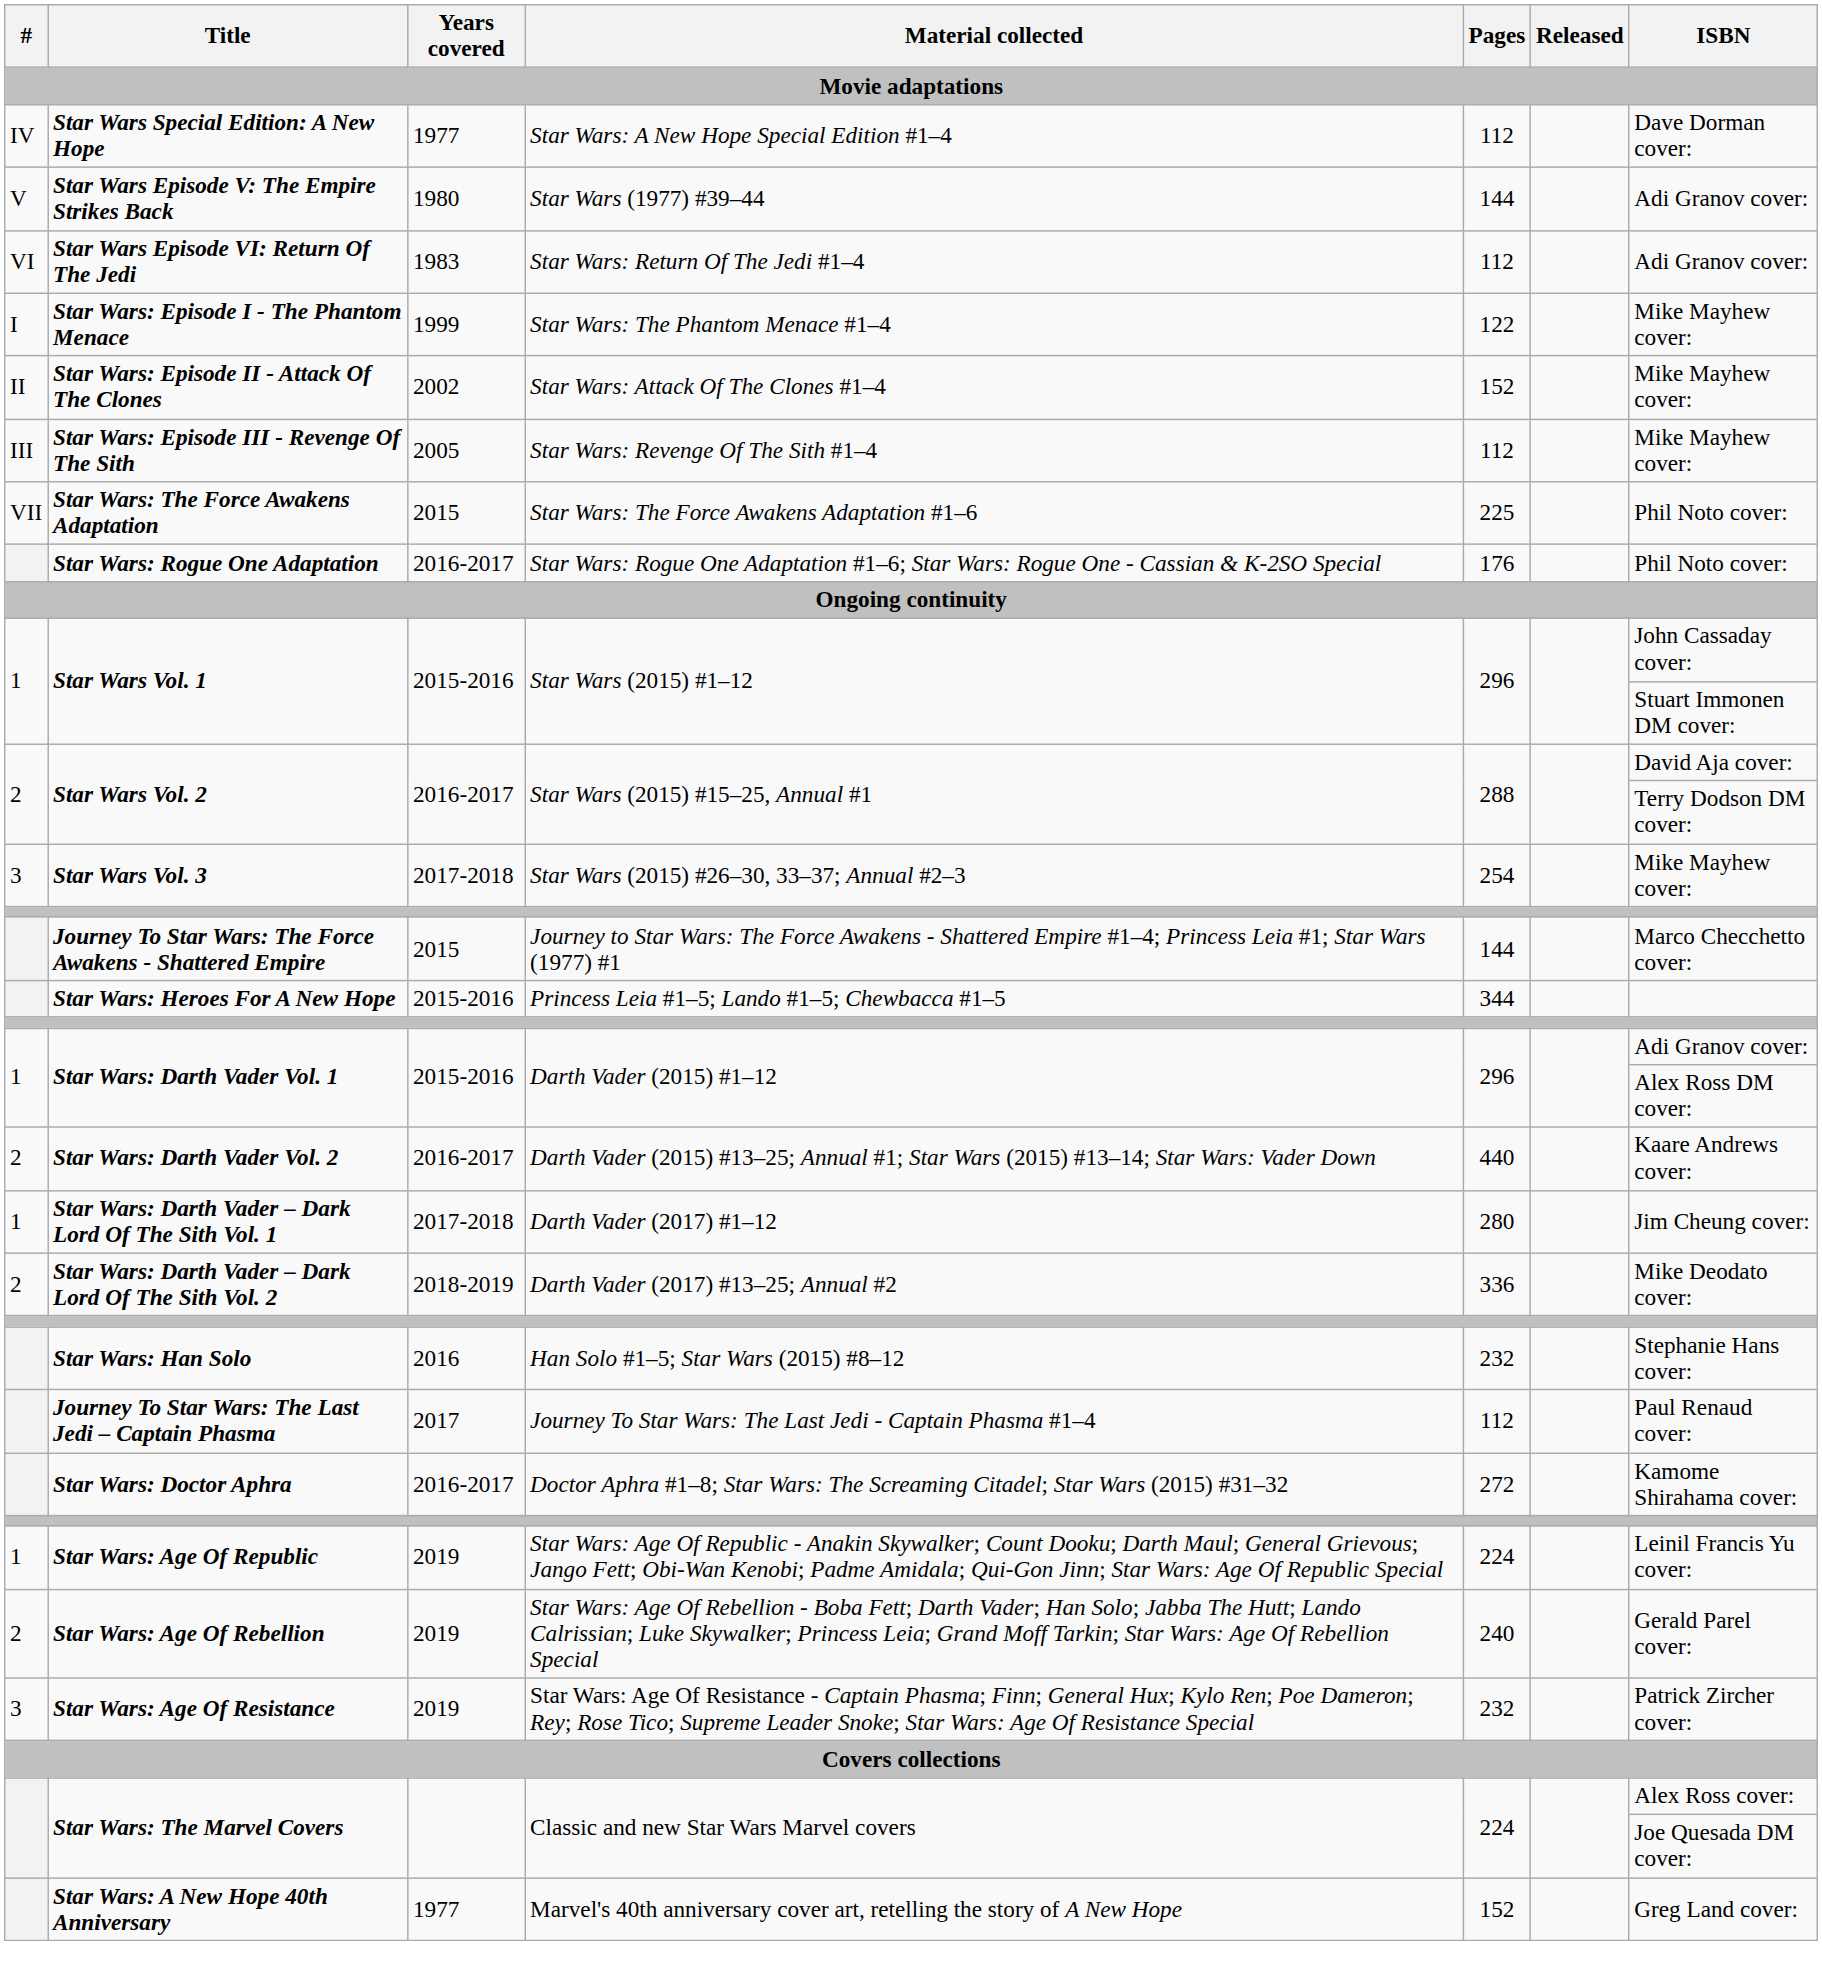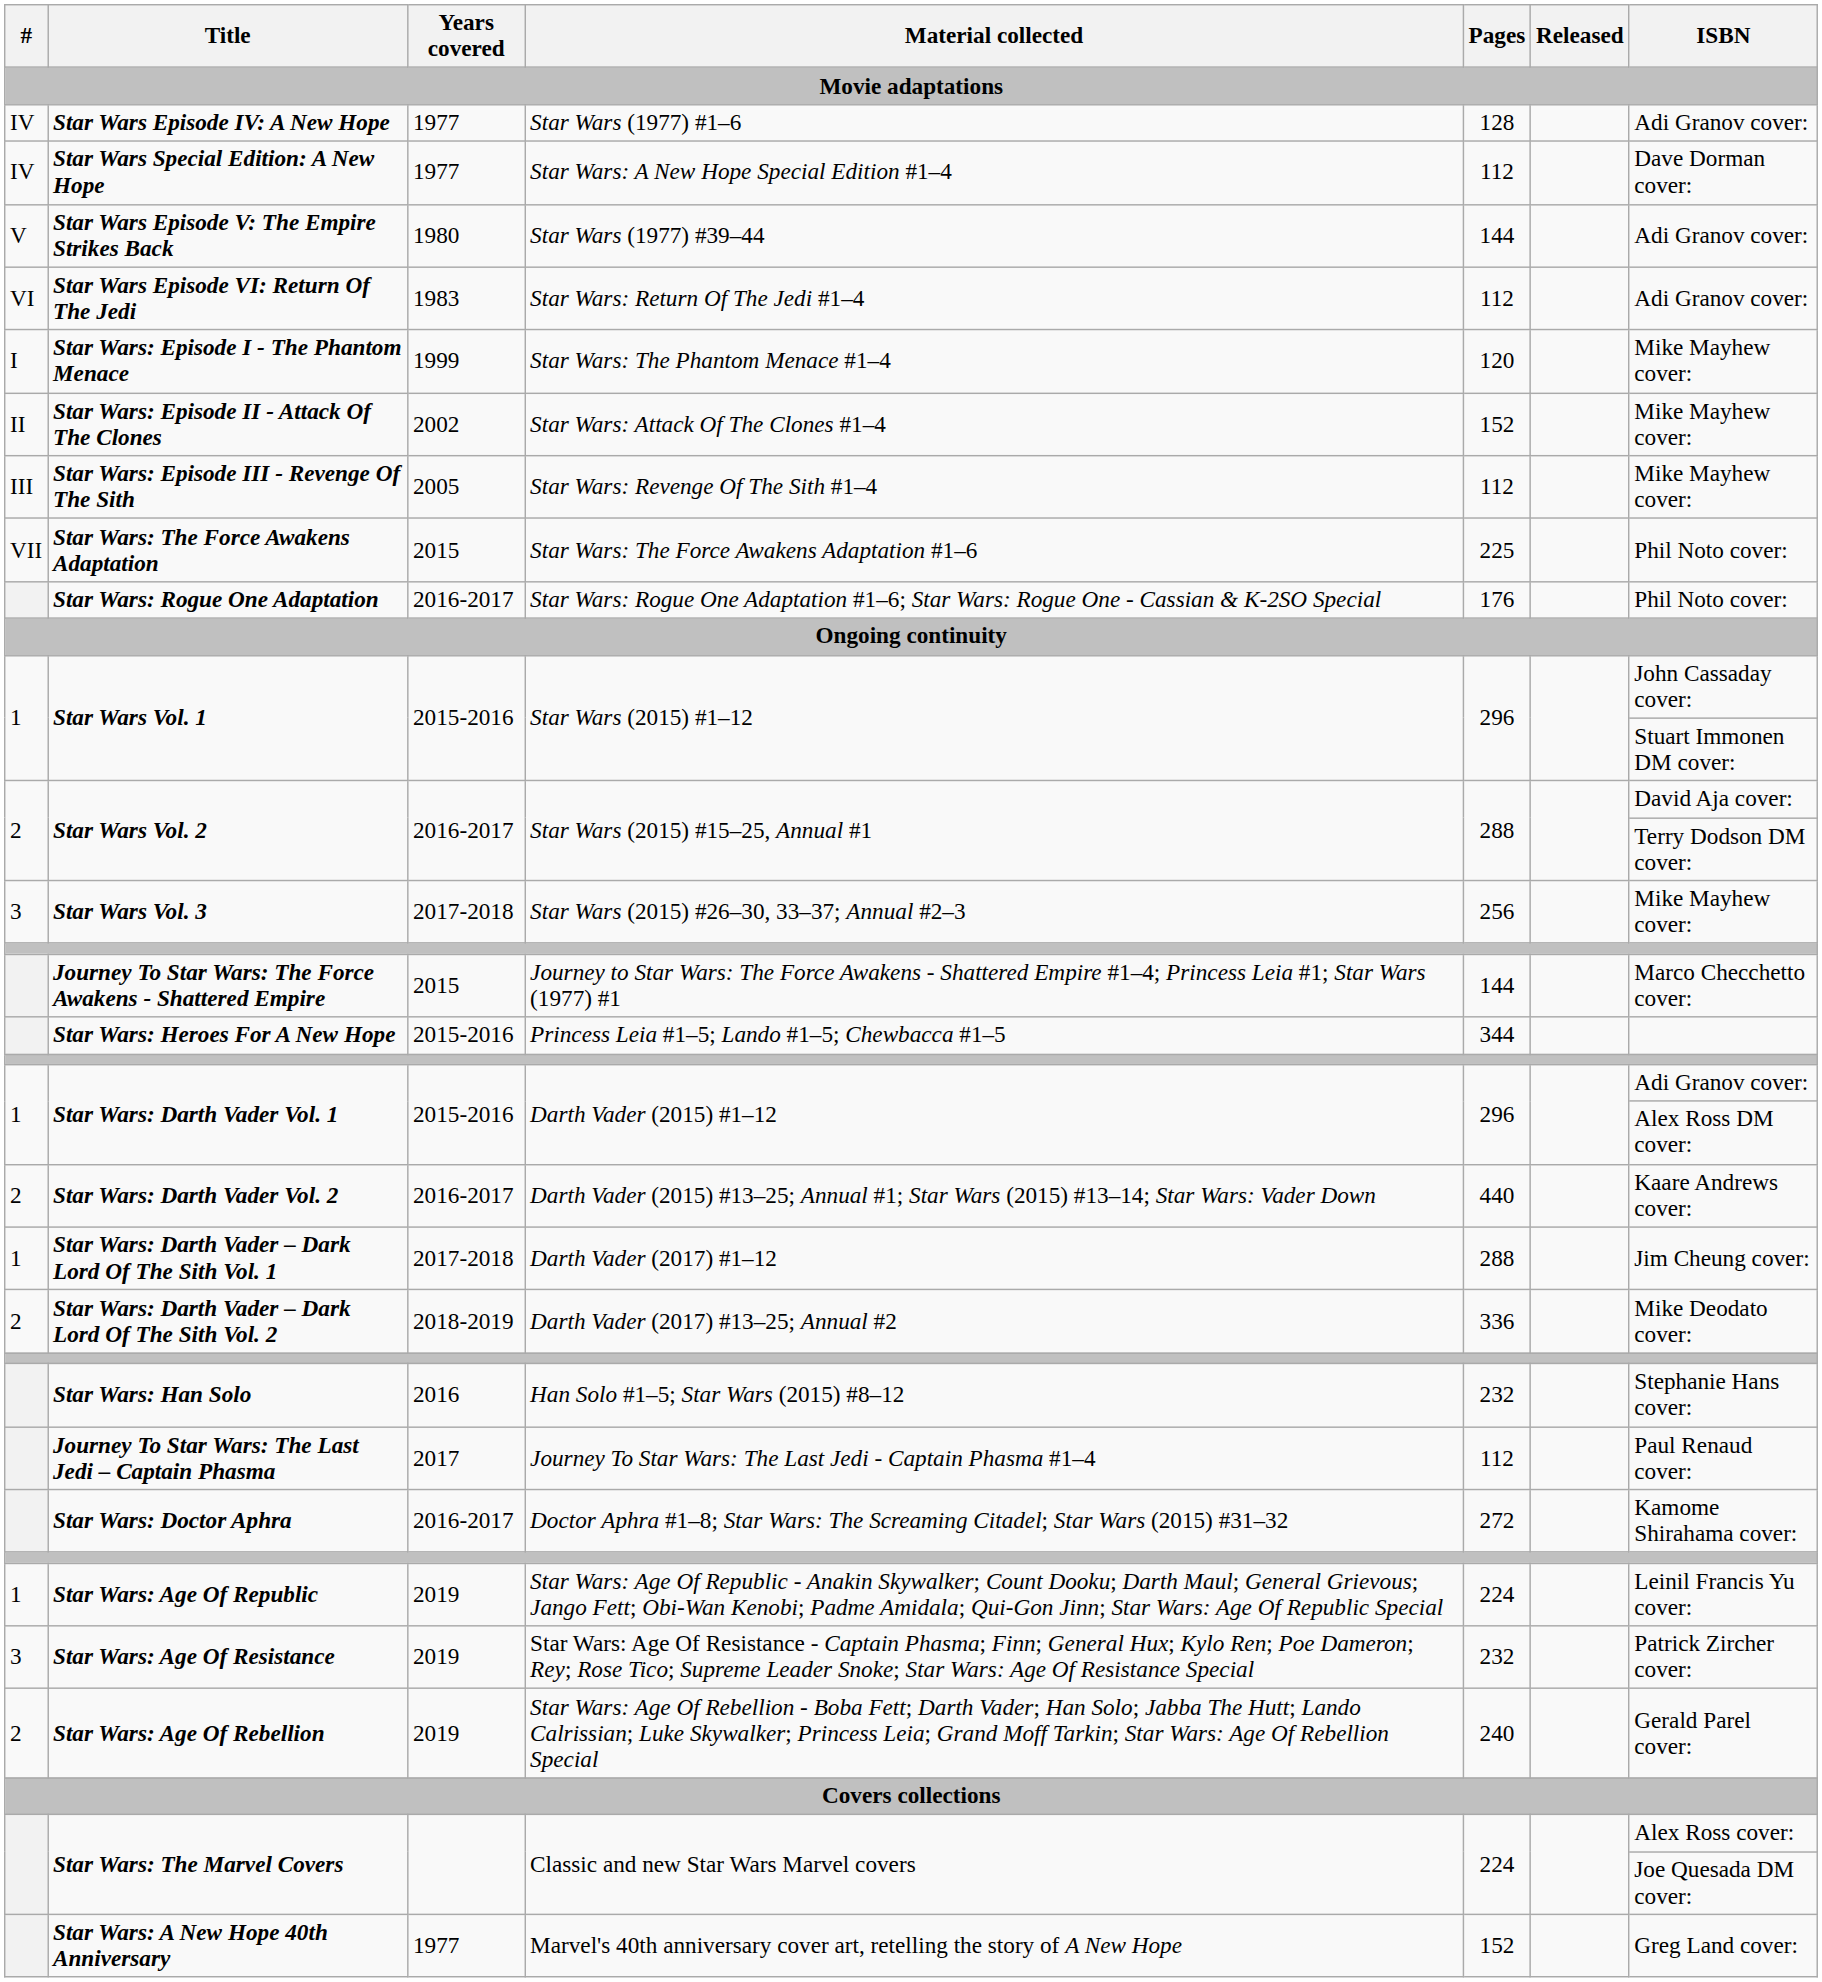+ row: (221, 122)
(1497, 324) 122 -> (1497, 361) 120
(1497, 874) 254 -> (1497, 911) 256
(1497, 1221) 280 -> (1497, 1258) 288
rows swapped: (189, 1633) <-> (194, 1709)
